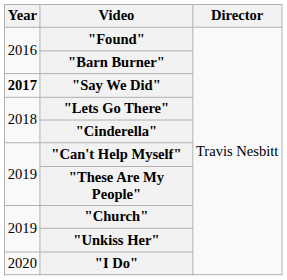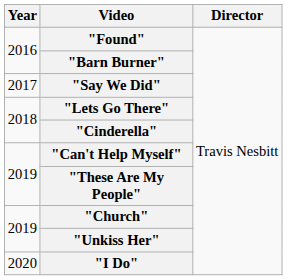(22, 85) bold -> (22, 85) normal
